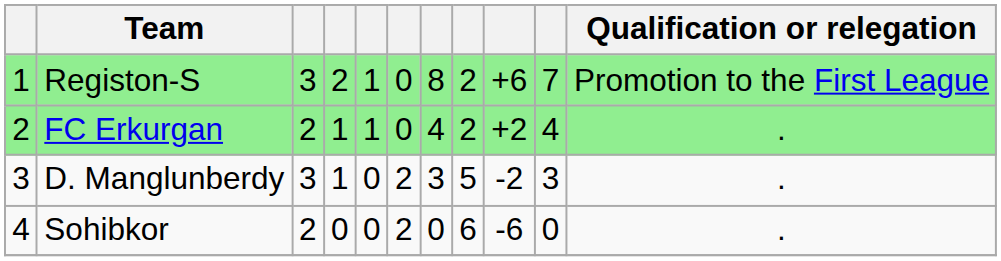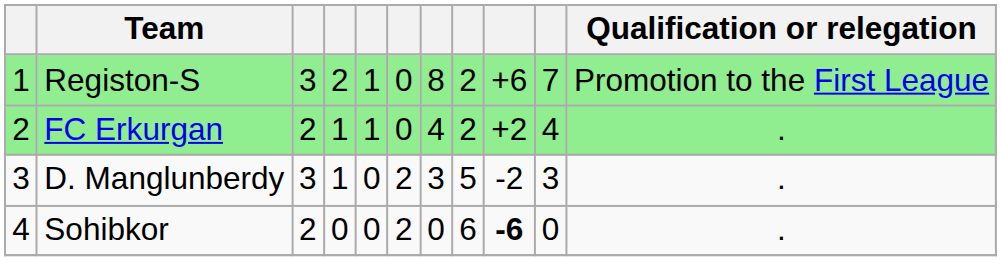(509, 229) normal -> (509, 229) bold
